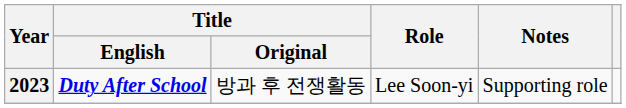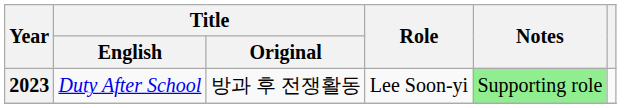(133, 85) bold -> (130, 85) normal
(545, 85) no background -> (540, 85) lightgreen background
